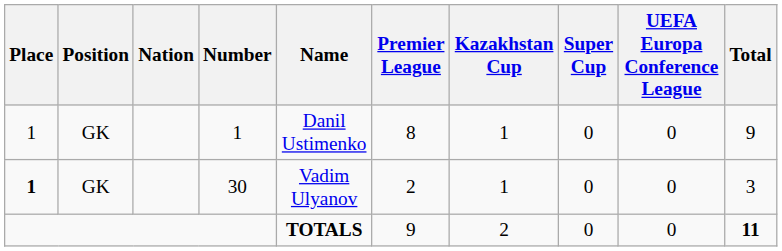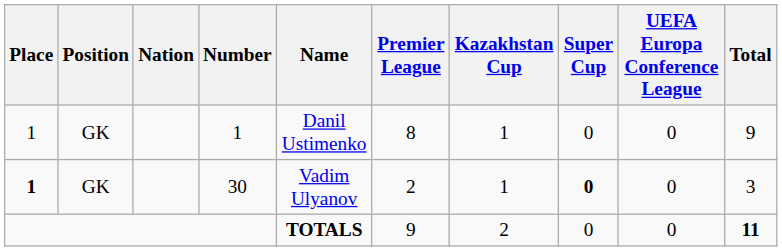(588, 187) normal -> (588, 187) bold
